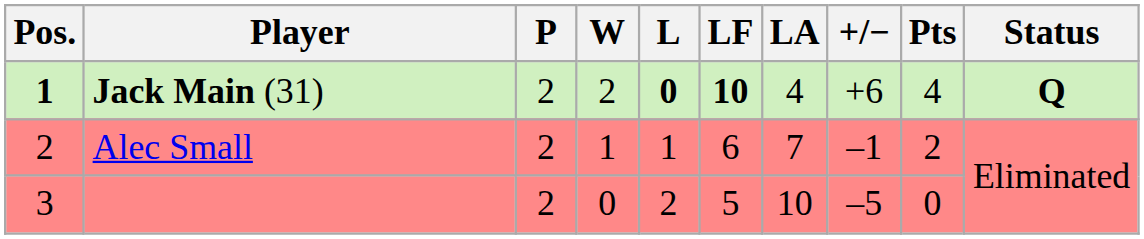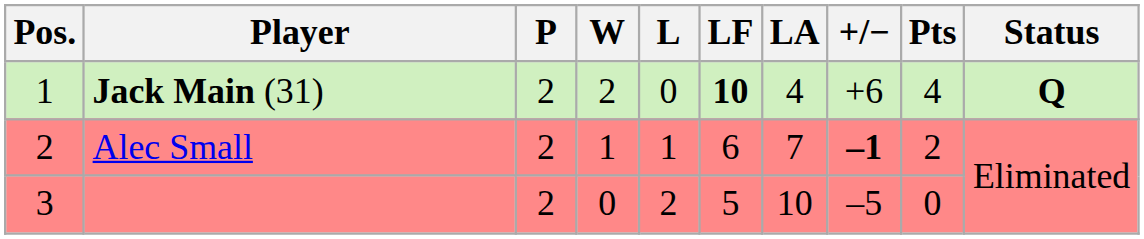(45, 89) bold -> (45, 89) normal
(669, 89) bold -> (669, 89) normal
(864, 146) normal -> (864, 146) bold
